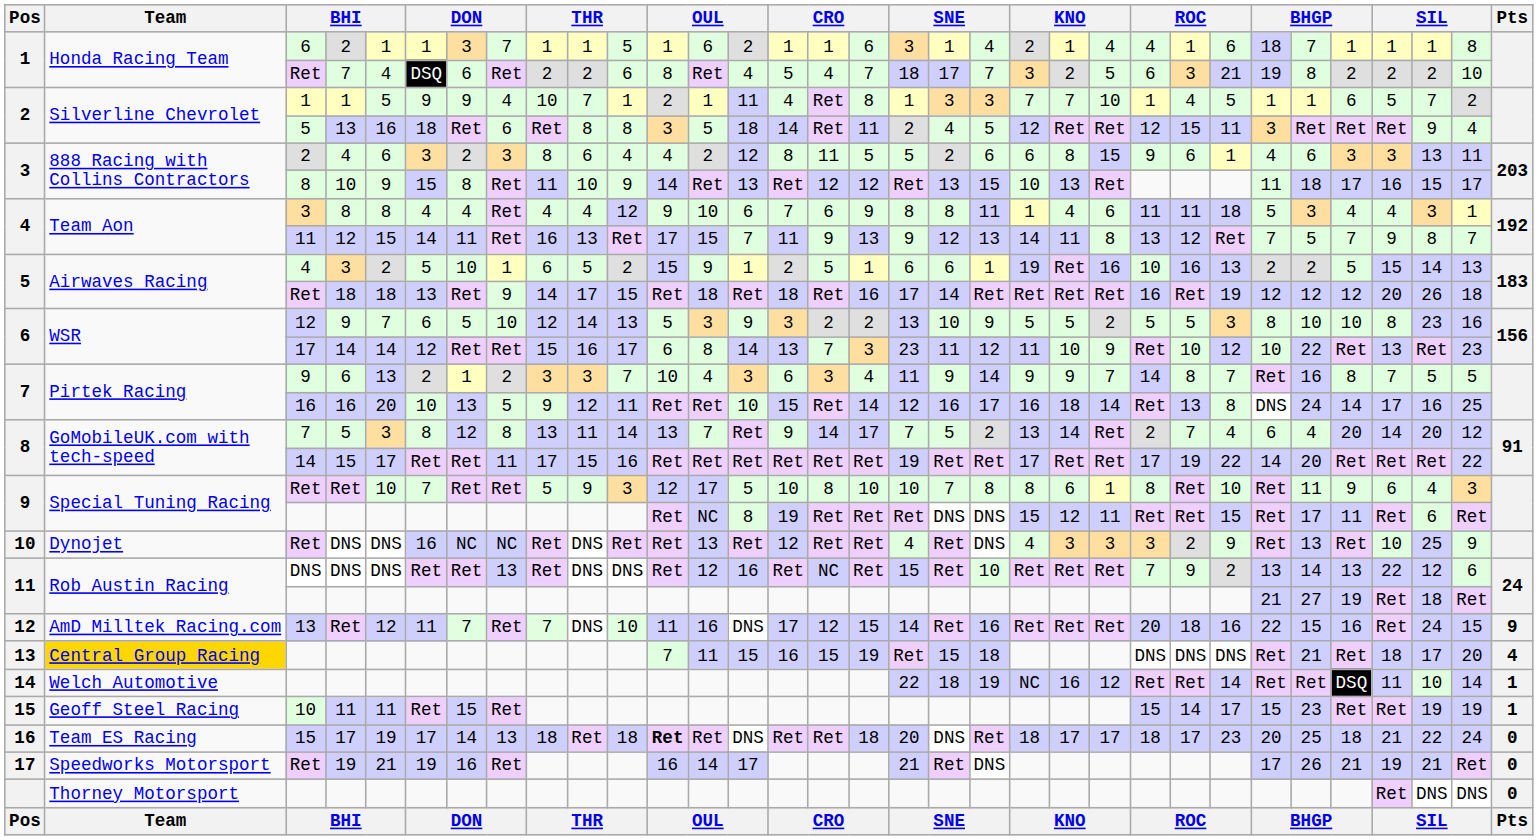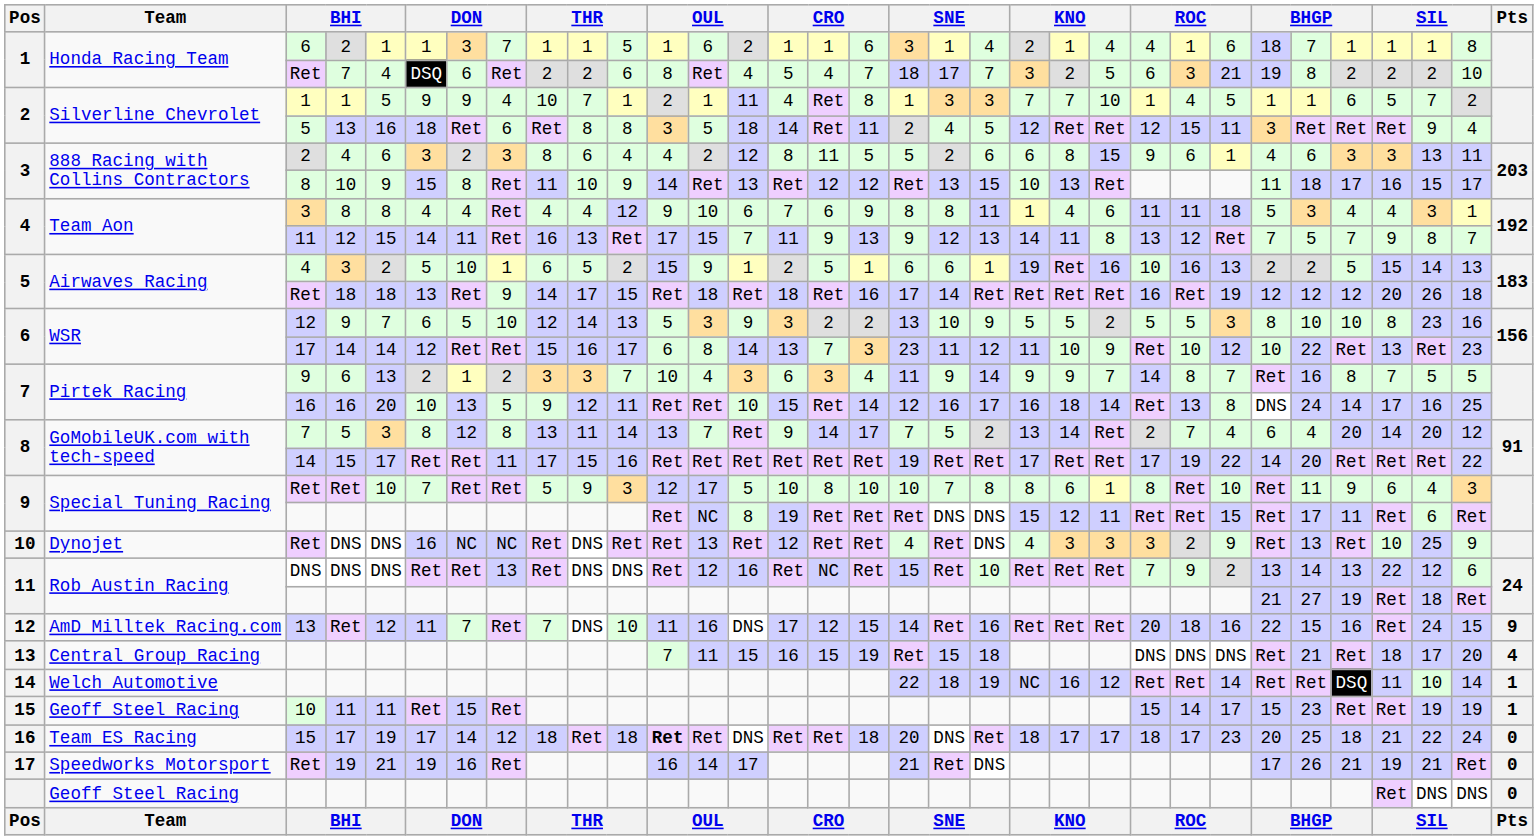(155, 655) gold background -> (155, 655) no background
(507, 738) 13 -> (507, 738) 12
(144, 794) Thorney Motorsport -> (144, 794) Geoff Steel Racing
